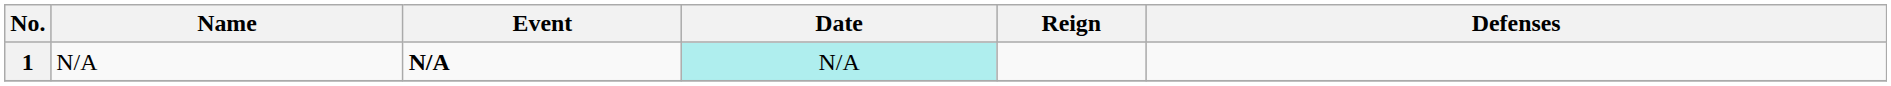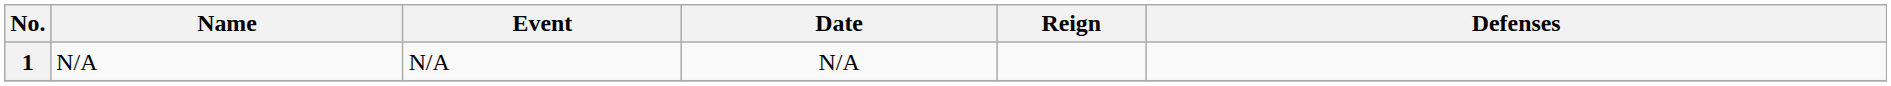(429, 61) bold -> (429, 61) normal
(839, 61) paleturquoise background -> (839, 61) no background
